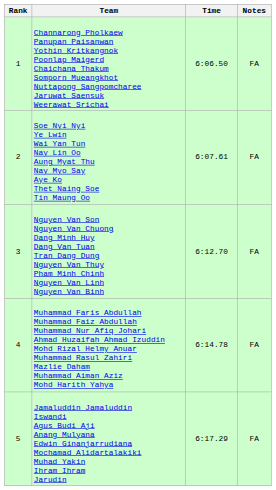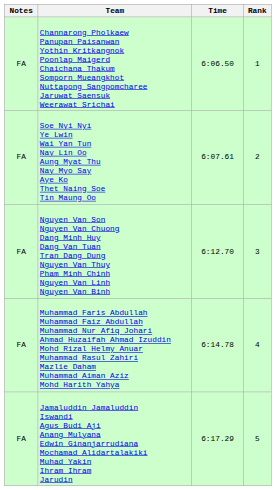columns swapped: (18, 11) <-> (254, 11)
